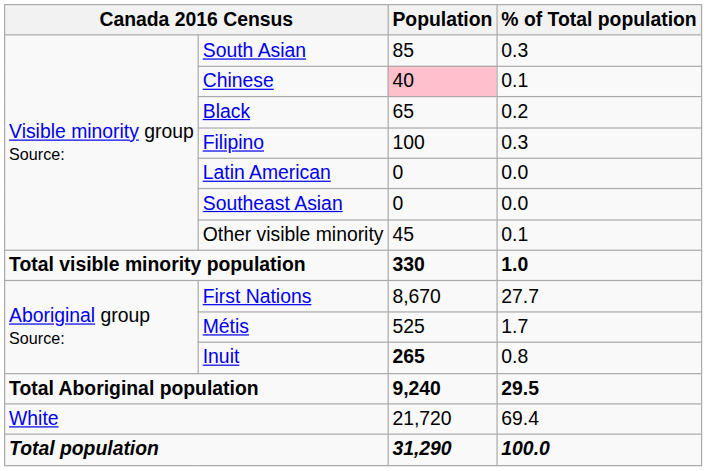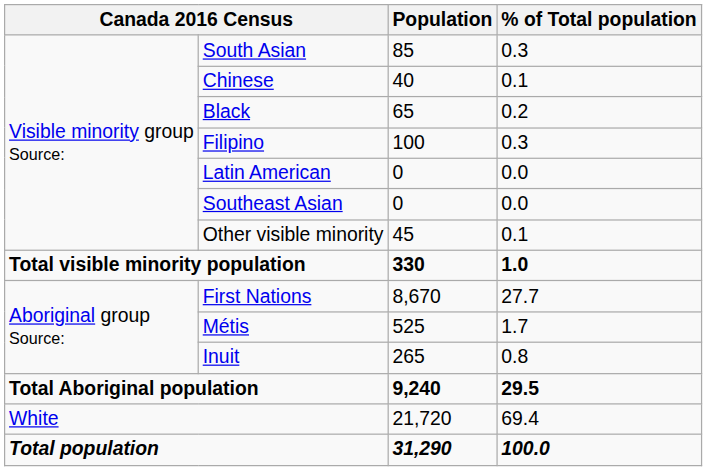(403, 81) pink background -> (403, 81) no background
(409, 357) bold -> (409, 357) normal
